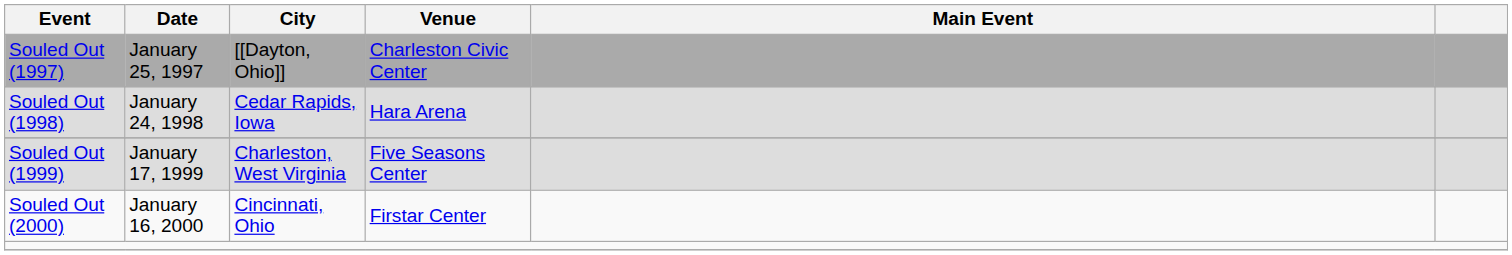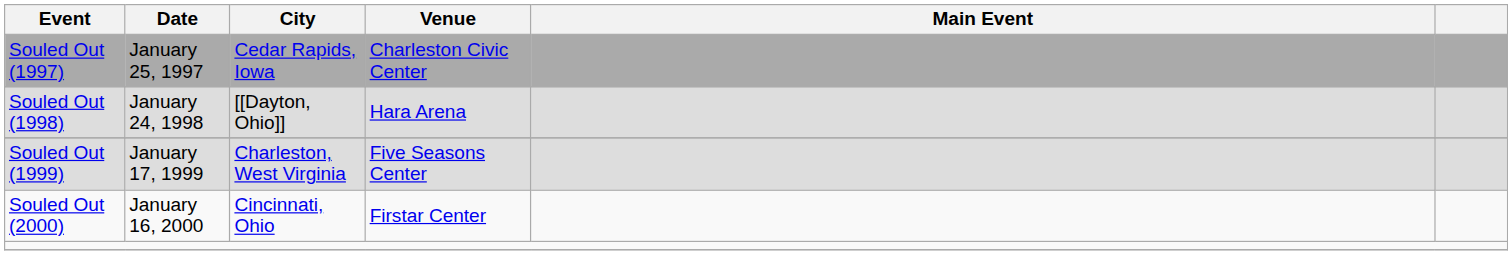(273, 60) [[Dayton, Ohio]] -> (295, 60) Cedar Rapids, Iowa
(295, 112) Cedar Rapids, Iowa -> (273, 112) [[Dayton, Ohio]]
